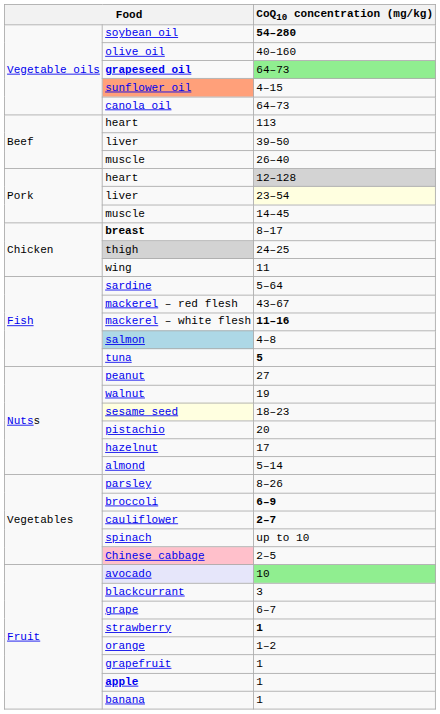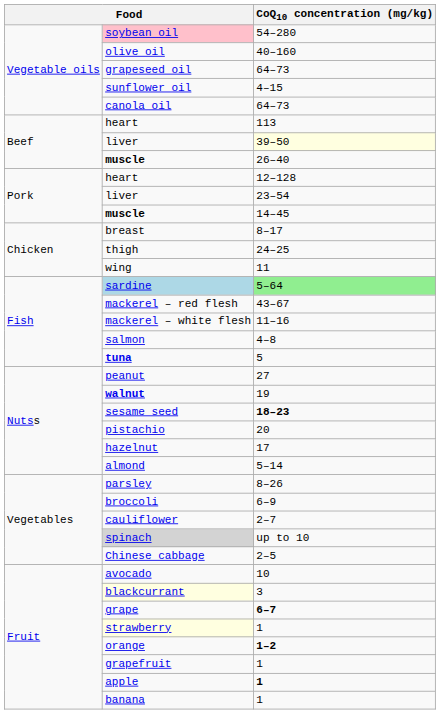(142, 34) no background -> (142, 34) pink background
(276, 34) bold -> (276, 34) normal
(148, 70) bold -> (148, 70) normal
(273, 70) lightgreen background -> (273, 70) no background
(148, 88) lightsalmon background -> (148, 88) no background
(273, 142) no background -> (273, 142) lightyellow background
(125, 160) normal -> (125, 160) bold
(276, 178) lightgrey background -> (276, 178) no background
(273, 196) lightyellow background -> (273, 196) no background
(125, 214) normal -> (125, 214) bold
(125, 232) bold -> (125, 232) normal
(122, 250) lightgrey background -> (122, 250) no background
(128, 286) no background -> (128, 286) lightblue background
(270, 286) no background -> (270, 286) lightgreen background
(273, 322) bold -> (273, 322) normal
(125, 340) lightblue background -> (125, 340) no background
(118, 358) normal -> (118, 358) bold
(260, 358) bold -> (260, 358) normal
(125, 394) normal -> (125, 394) bold
(142, 412) lightyellow background -> (142, 412) no background
(273, 412) normal -> (273, 412) bold
(266, 502) bold -> (266, 502) normal
(266, 520) bold -> (266, 520) normal
(128, 538) no background -> (128, 538) lightgrey background
(155, 556) pink background -> (155, 556) no background
(128, 574) lavender background -> (128, 574) no background
(263, 574) lightgreen background -> (263, 574) no background
(145, 592) no background -> (145, 592) lightyellow background
(266, 610) normal -> (266, 610) bold
(138, 628) no background -> (138, 628) lightyellow background
(260, 628) bold -> (260, 628) normal
(266, 646) normal -> (266, 646) bold
(122, 682) bold -> (122, 682) normal
(260, 682) normal -> (260, 682) bold
